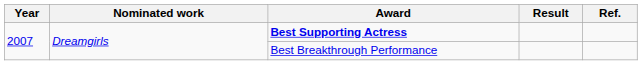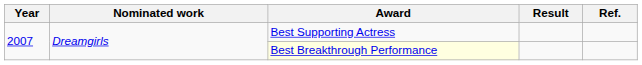(339, 32) bold -> (333, 32) normal
(354, 50) no background -> (354, 50) lightyellow background
